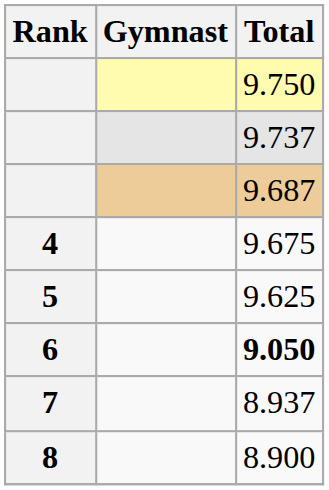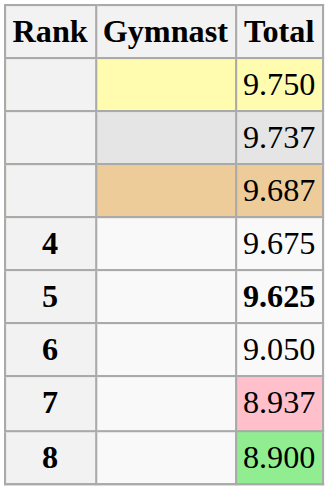(279, 296) normal -> (279, 296) bold
(279, 350) bold -> (279, 350) normal
(279, 403) no background -> (279, 403) pink background
(279, 456) no background -> (279, 456) lightgreen background
